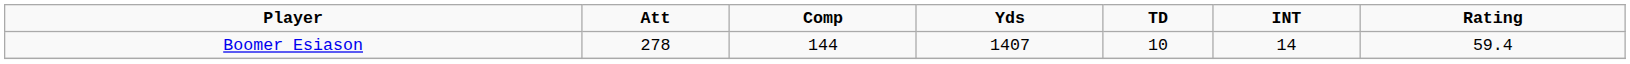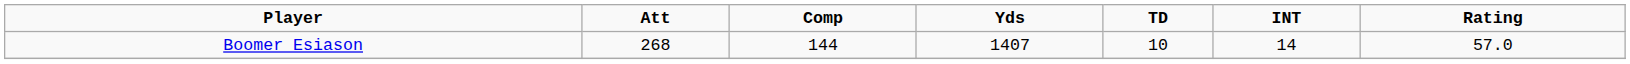(656, 45) 278 -> (656, 45) 268
(1493, 45) 59.4 -> (1493, 45) 57.0
